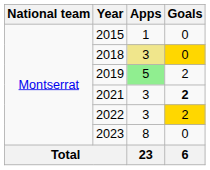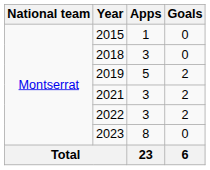(146, 54) khaki background -> (146, 54) no background
(185, 54) gold background -> (185, 54) no background
(146, 74) lightgreen background -> (146, 74) no background
(185, 94) bold -> (185, 94) normal
(185, 114) gold background -> (185, 114) no background
